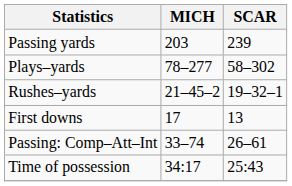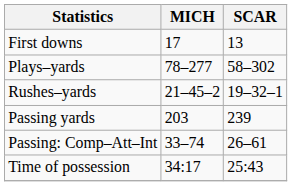rows swapped: (45, 117) <-> (51, 42)
